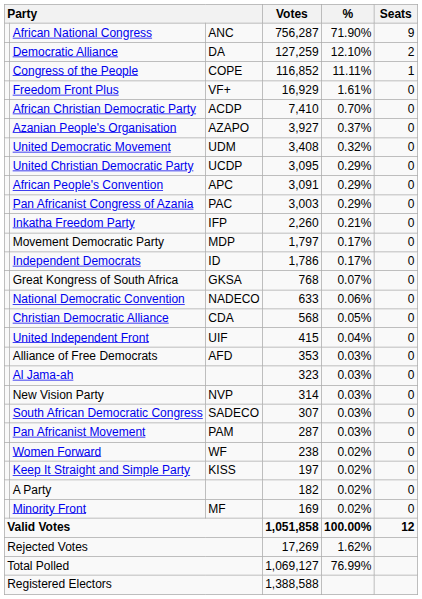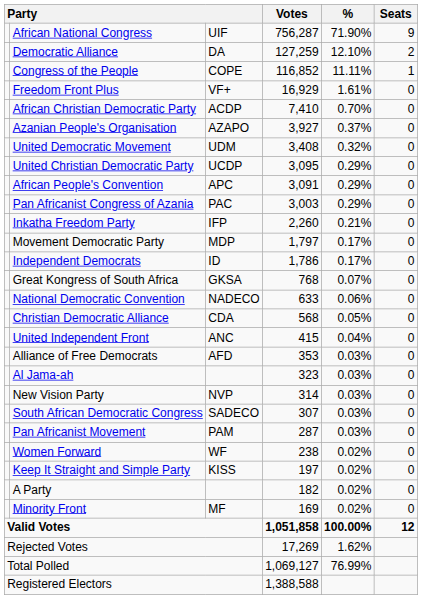(221, 33) ANC -> (218, 33) UIF
(218, 337) UIF -> (221, 337) ANC
